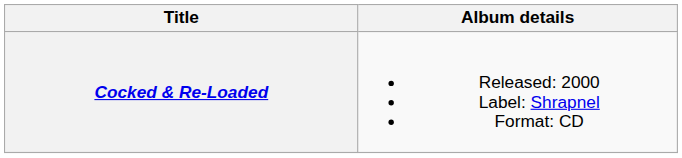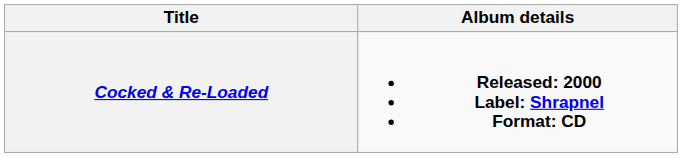(518, 102) normal -> (518, 102) bold
